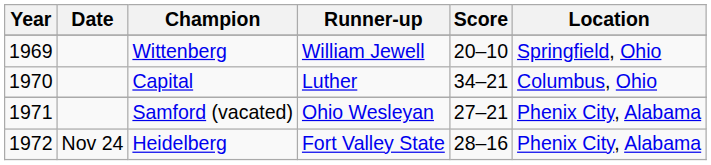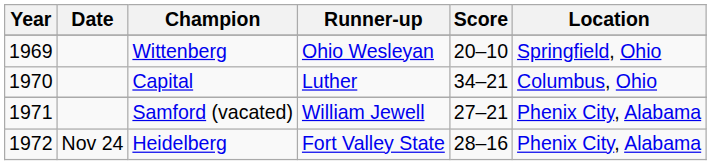(363, 50) William Jewell -> (368, 50) Ohio Wesleyan
(368, 112) Ohio Wesleyan -> (363, 112) William Jewell
